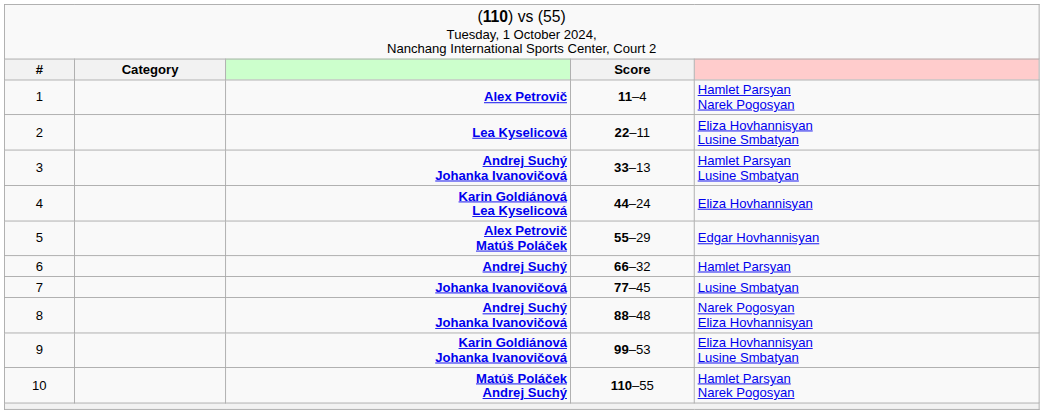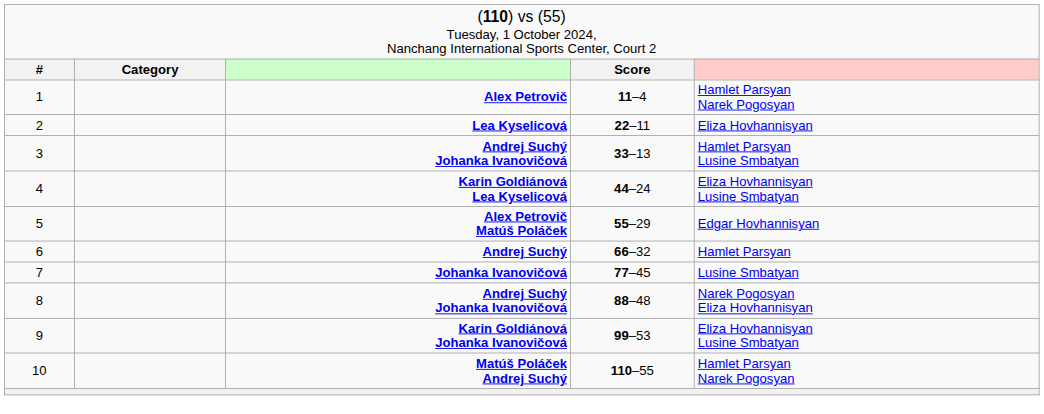(755, 133) Eliza Hovhannisyan Lusine Smbatyan -> (755, 126) Eliza Hovhannisyan
(755, 203) Eliza Hovhannisyan -> (755, 189) Eliza Hovhannisyan Lusine Smbatyan
